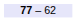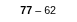(38, 10) lavender background -> (38, 10) no background
